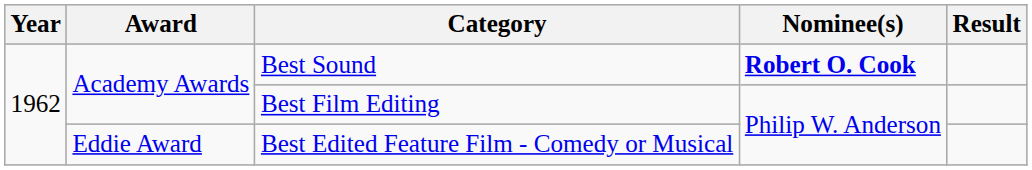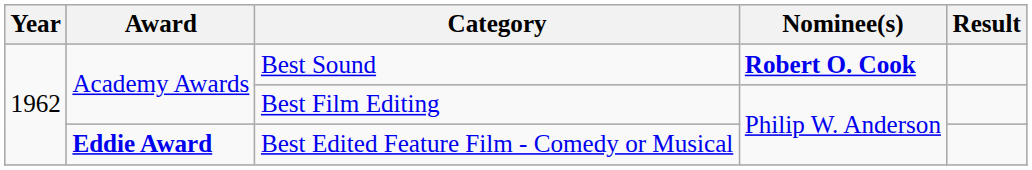(137, 143) normal -> (142, 143) bold
